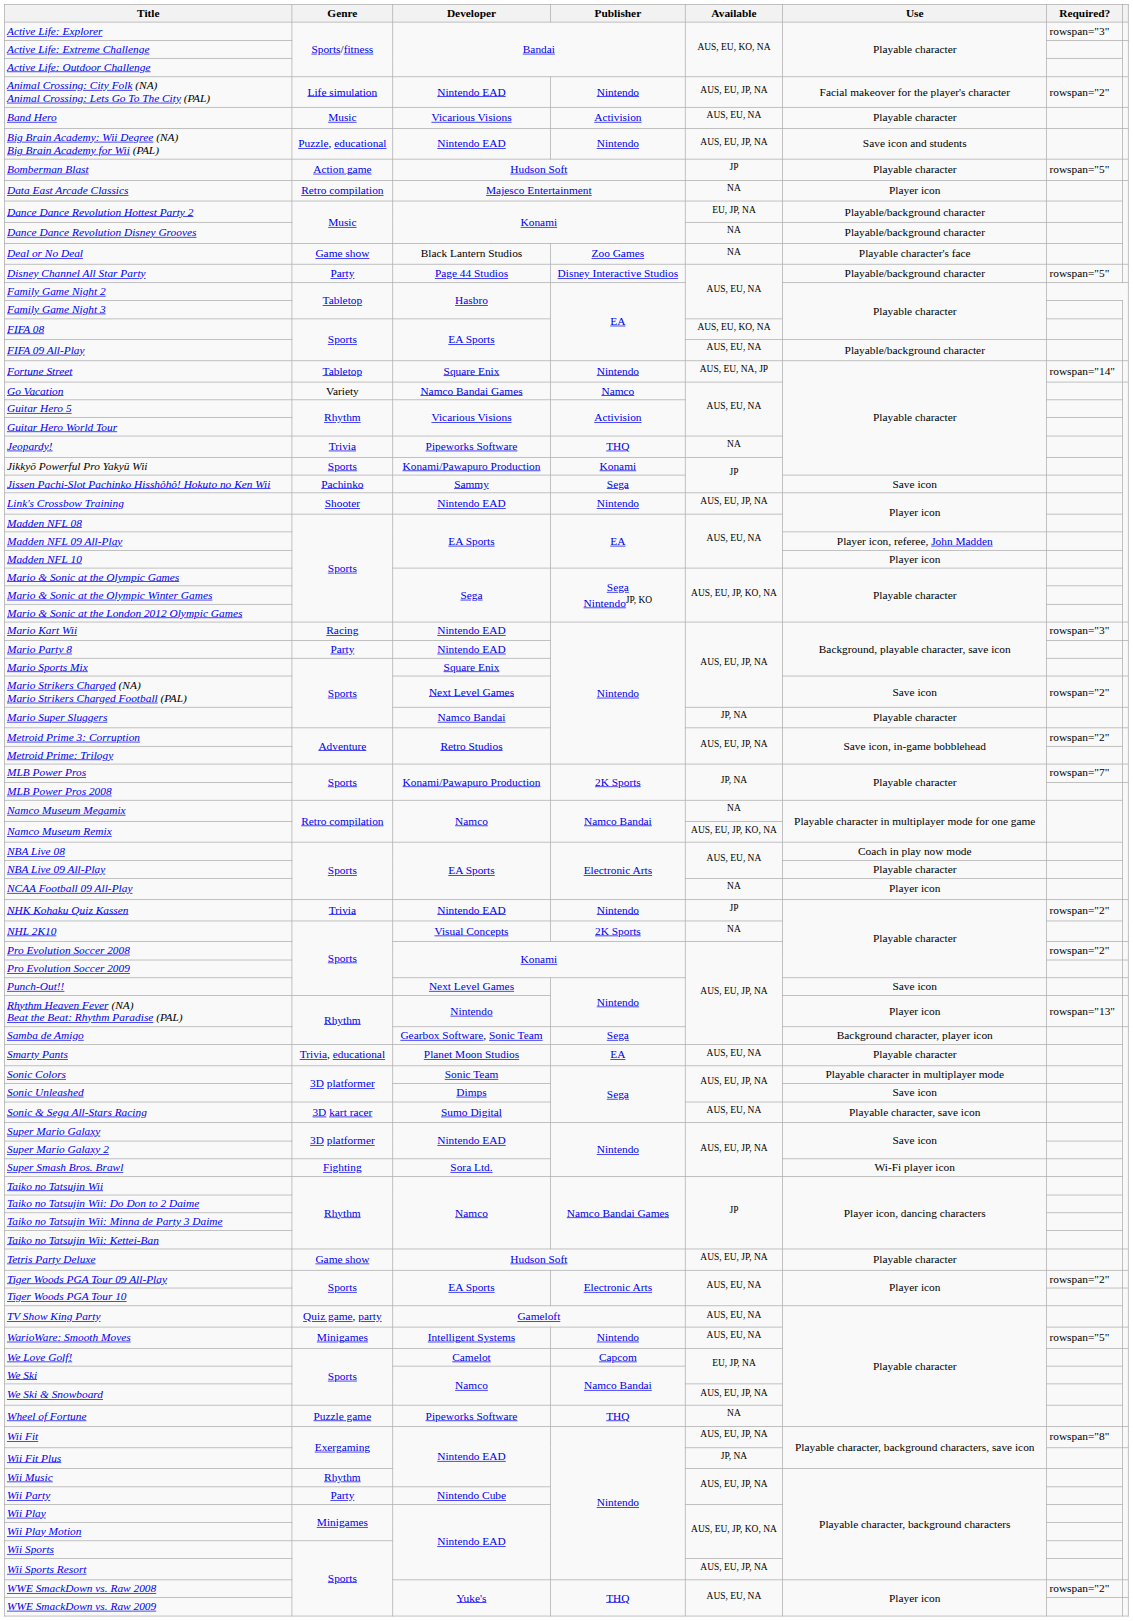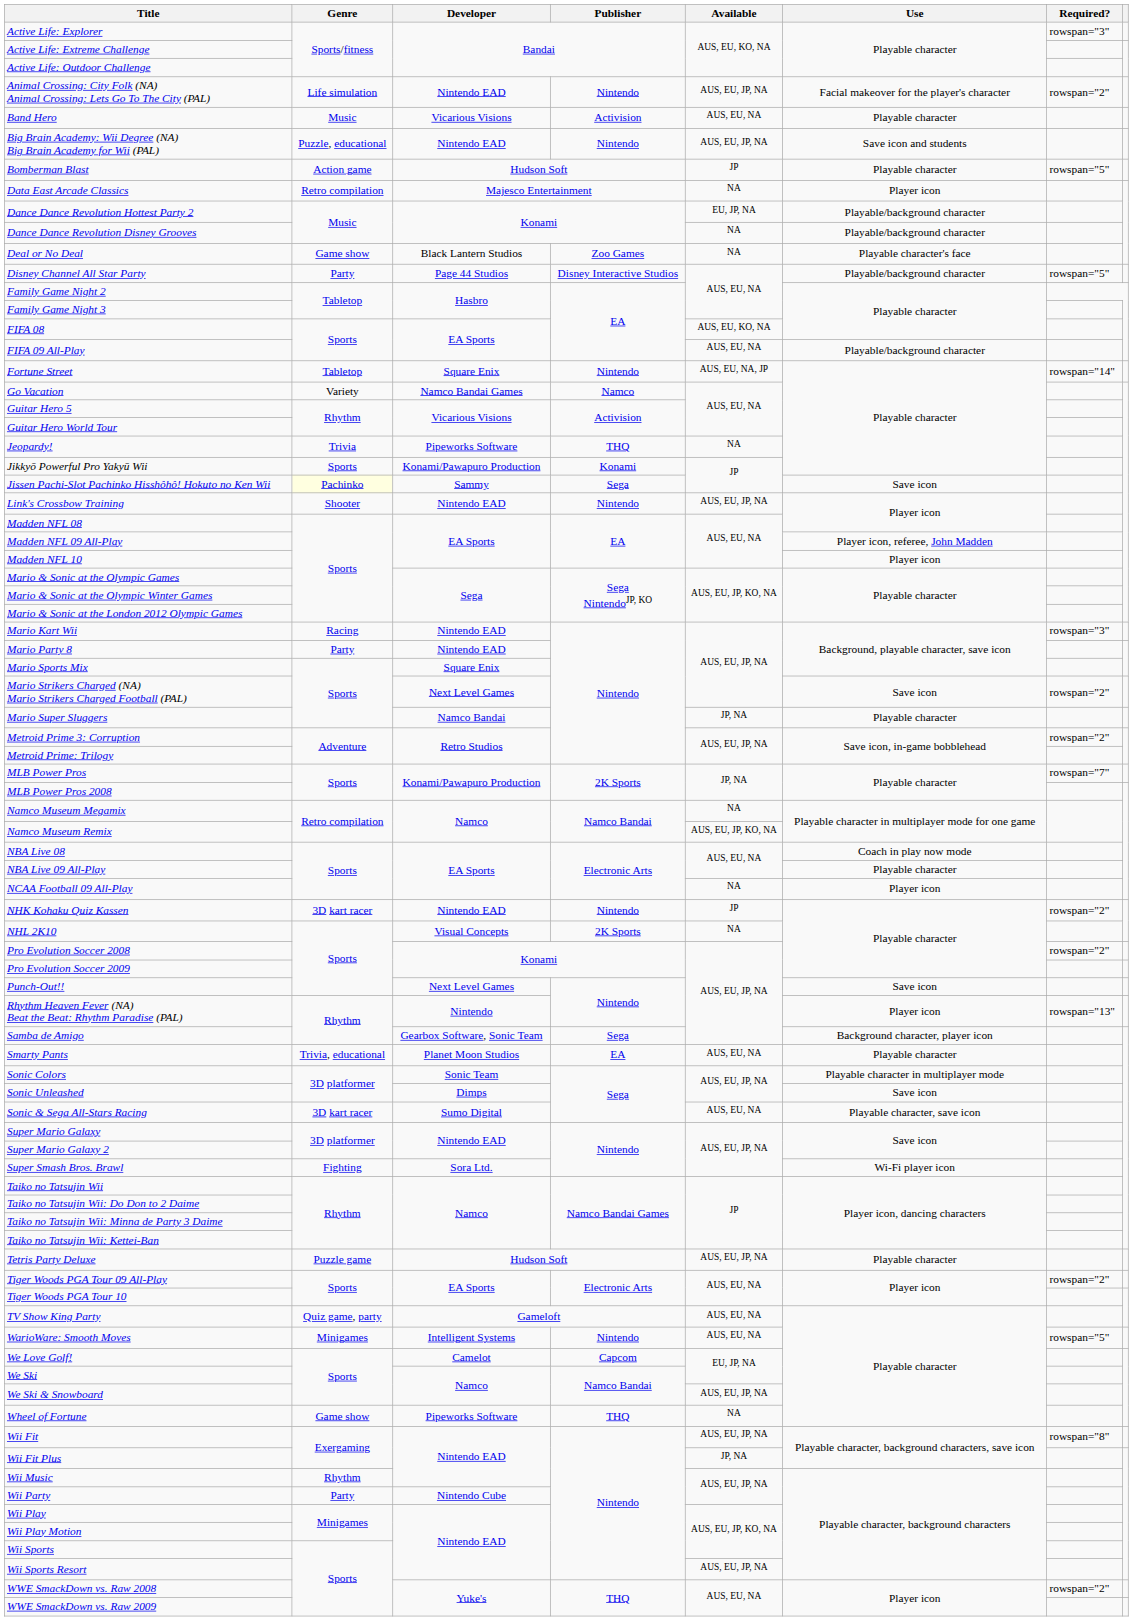(342, 484) no background -> (342, 484) lightyellow background
(342, 910) Trivia -> (342, 910) 3D kart racer
(342, 1259) Game show -> (342, 1259) Puzzle game
(342, 1415) Puzzle game -> (342, 1415) Game show
